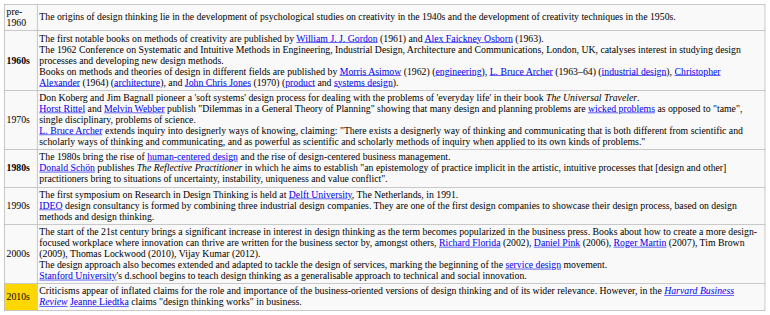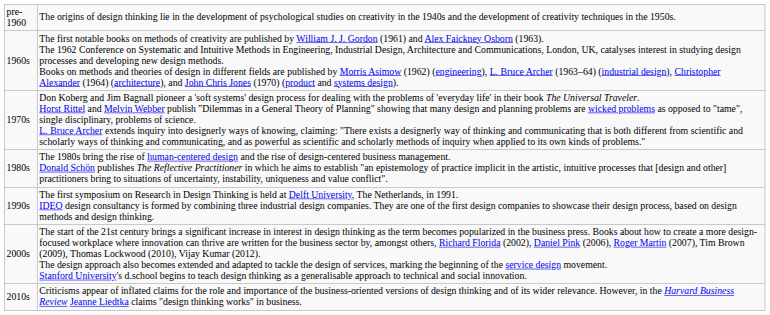(18, 60) bold -> (18, 60) normal
(18, 168) bold -> (18, 168) normal
(18, 297) gold background -> (18, 297) no background
